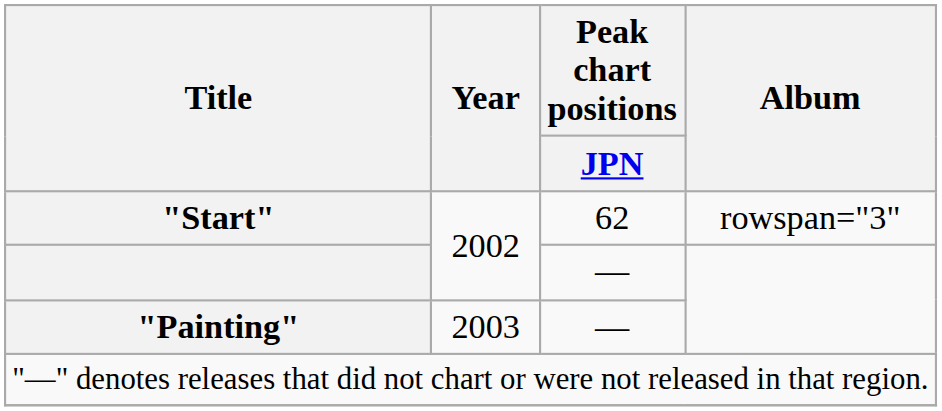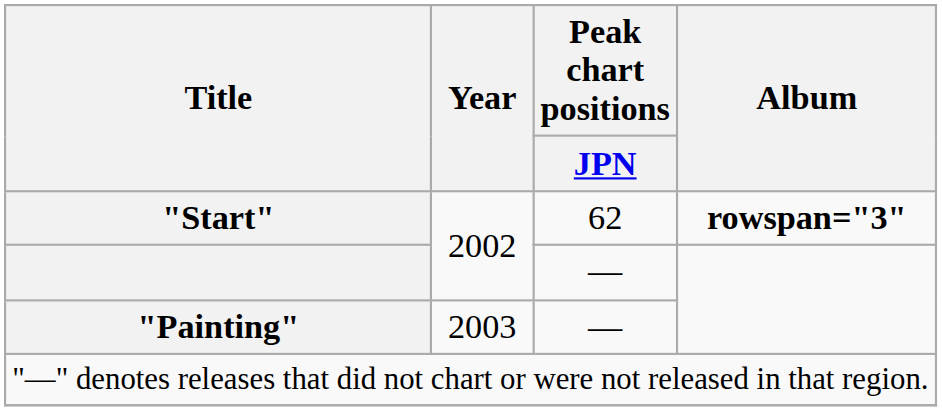(810, 217) normal -> (807, 217) bold
